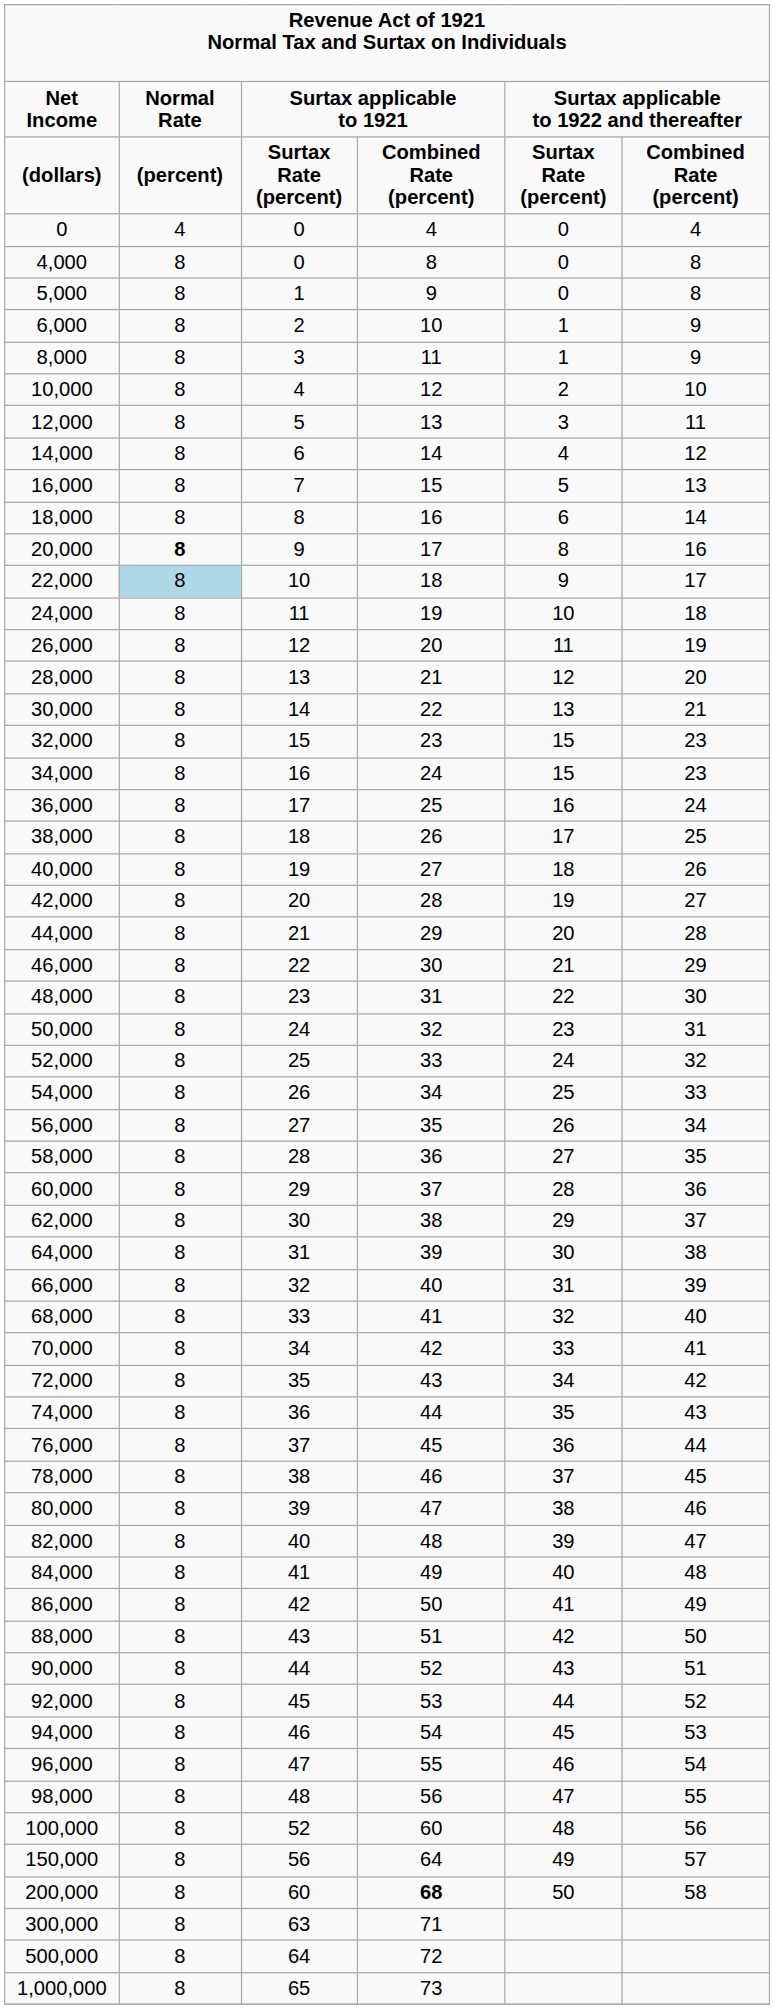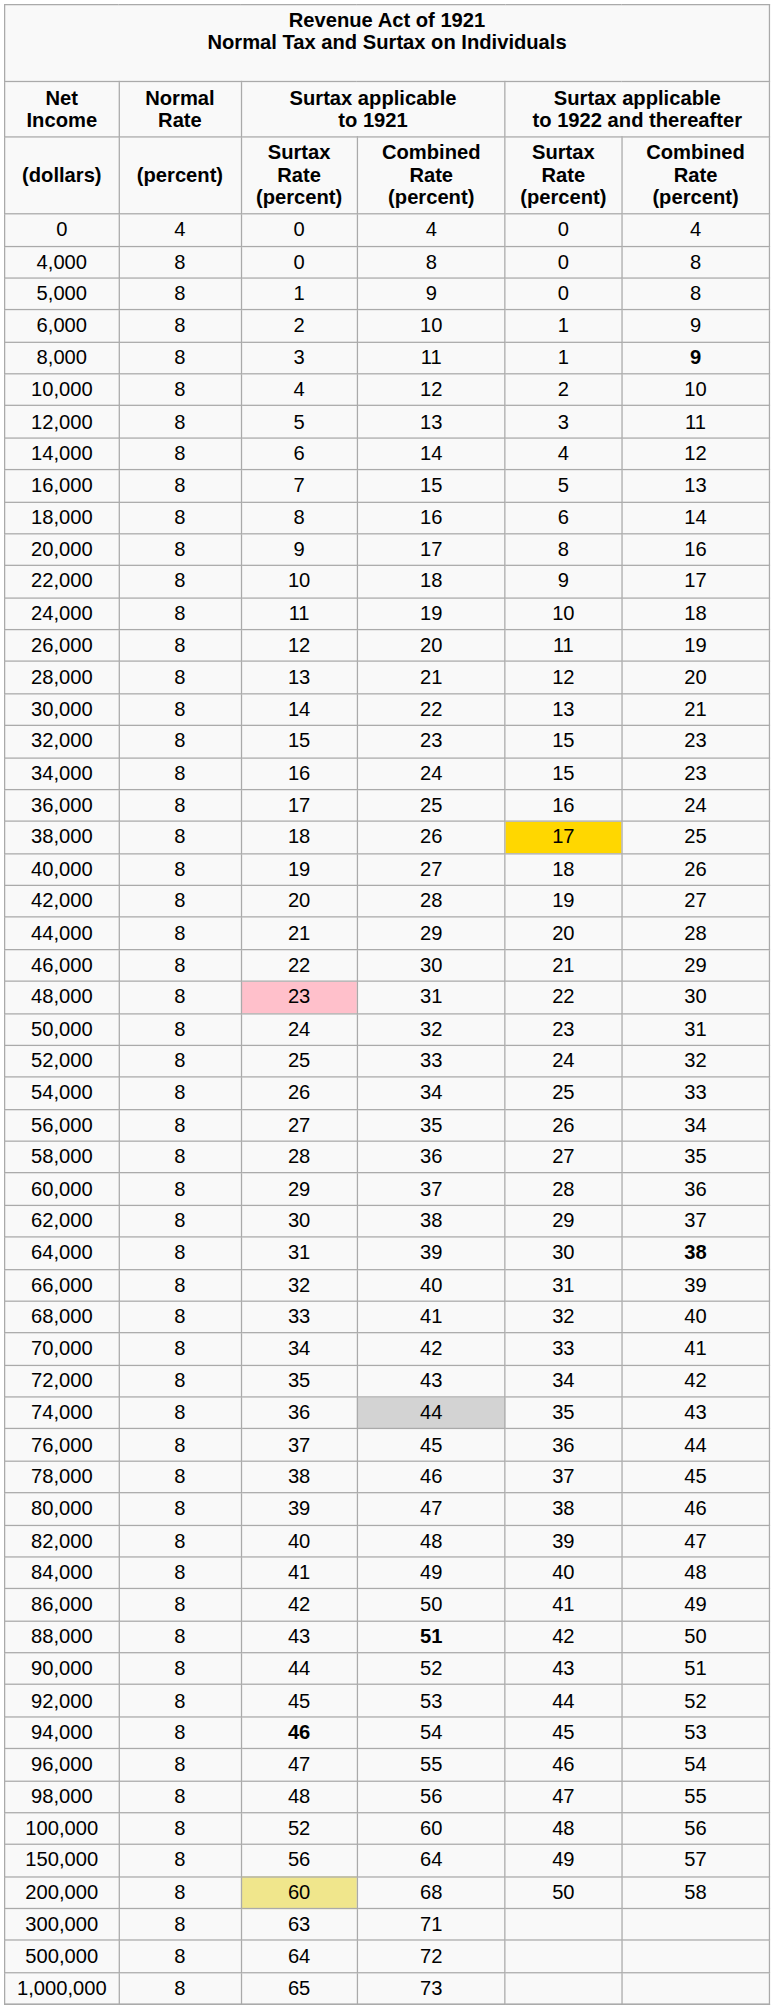(696, 357) normal -> (696, 357) bold
(180, 549) bold -> (180, 549) normal
(180, 581) lightblue background -> (180, 581) no background
(563, 837) no background -> (563, 837) gold background
(299, 997) no background -> (299, 997) pink background
(696, 1252) normal -> (696, 1252) bold
(431, 1412) no background -> (431, 1412) lightgrey background
(431, 1636) normal -> (431, 1636) bold
(299, 1732) normal -> (299, 1732) bold
(299, 1892) no background -> (299, 1892) khaki background
(431, 1892) bold -> (431, 1892) normal
